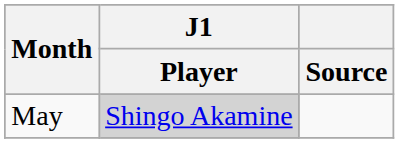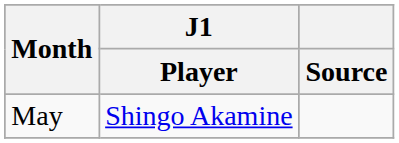(199, 115) lightgrey background -> (199, 115) no background
